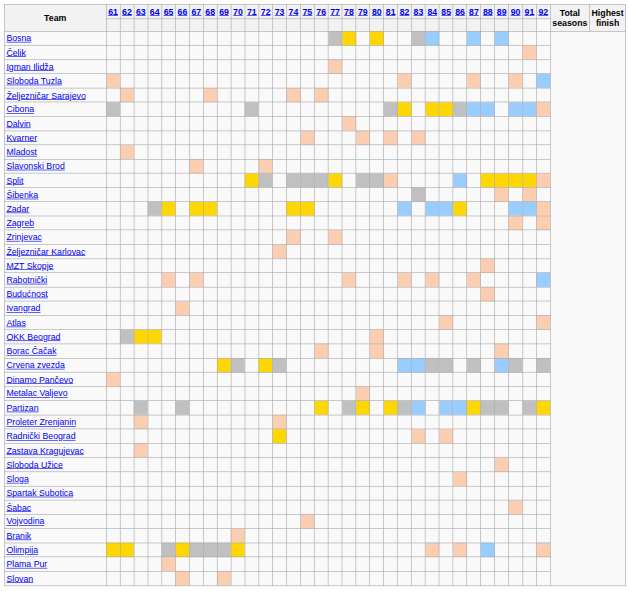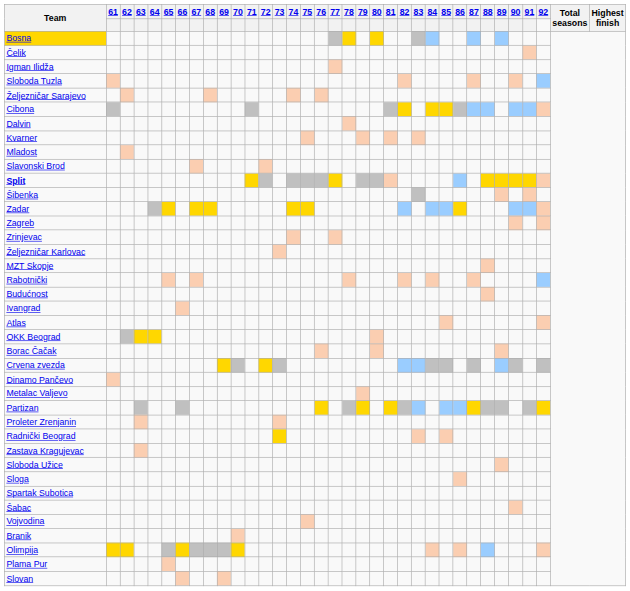(19, 38) no background -> (19, 38) gold background
(15, 180) normal -> (16, 180) bold
